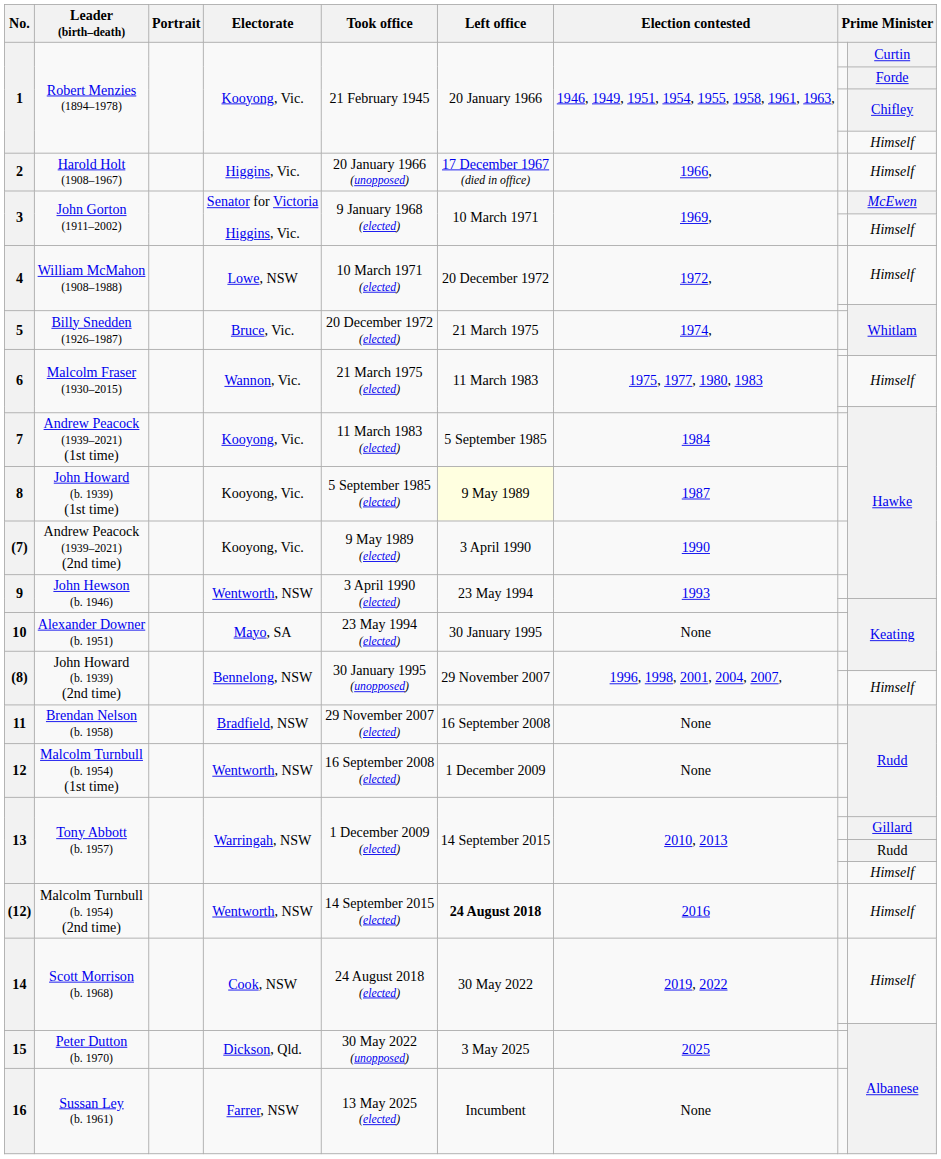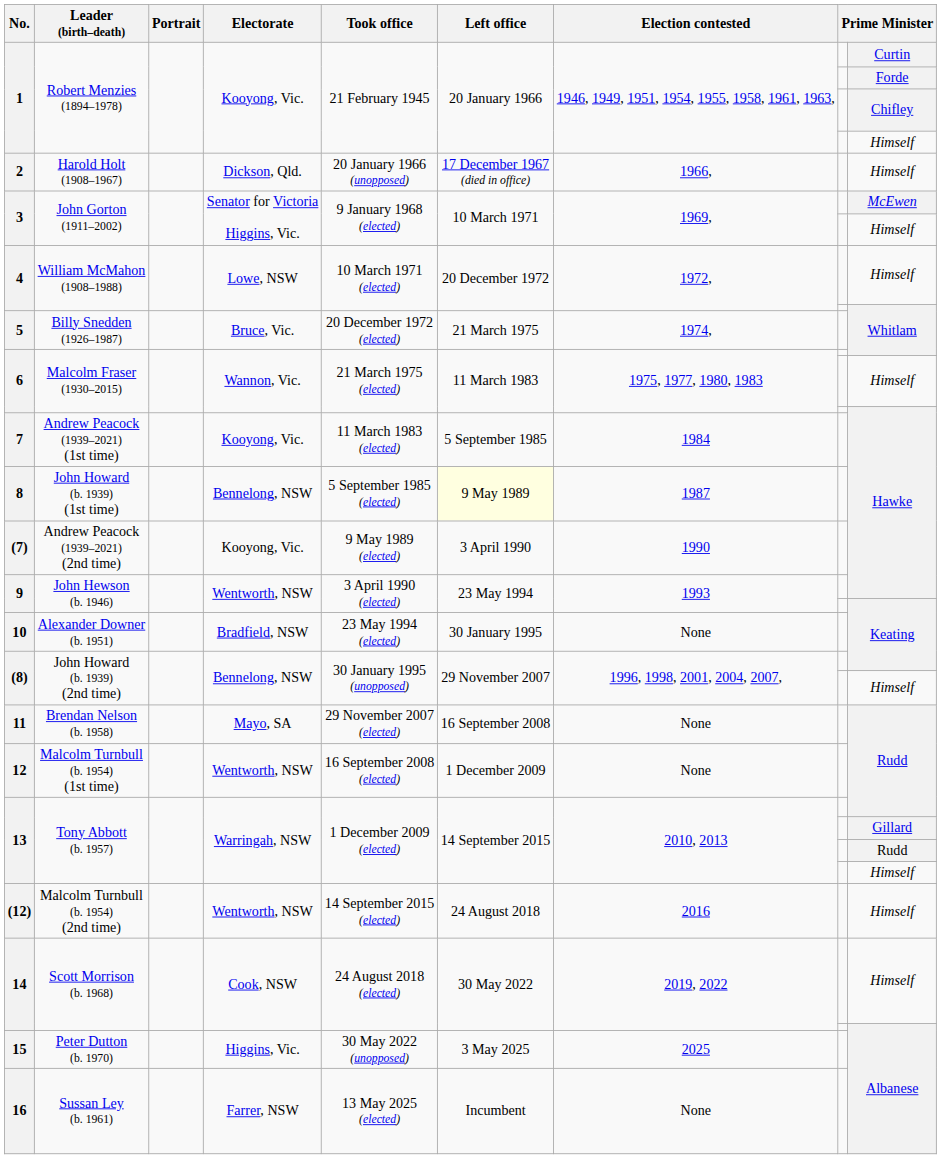(263, 172) Higgins, Vic. -> (263, 172) Dickson, Qld.
(263, 493) Kooyong, Vic. -> (263, 493) Bennelong, NSW
(263, 631) Mayo, SA -> (263, 631) Bradfield, NSW
(263, 724) Bradfield, NSW -> (263, 724) Mayo, SA
(496, 910) bold -> (496, 910) normal
(263, 1049) Dickson, Qld. -> (263, 1049) Higgins, Vic.
